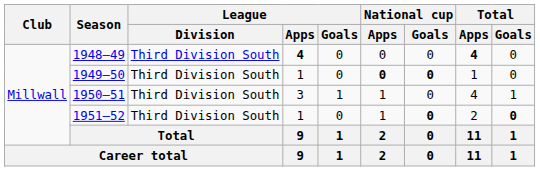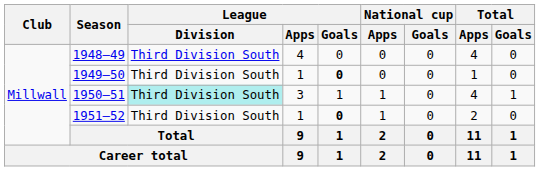(300, 55) bold -> (300, 55) normal
(474, 55) bold -> (474, 55) normal
(340, 75) normal -> (340, 75) bold
(383, 75) bold -> (383, 75) normal
(430, 75) bold -> (430, 75) normal
(205, 95) no background -> (205, 95) paleturquoise background
(340, 115) normal -> (340, 115) bold
(430, 115) bold -> (430, 115) normal
(513, 115) bold -> (513, 115) normal
